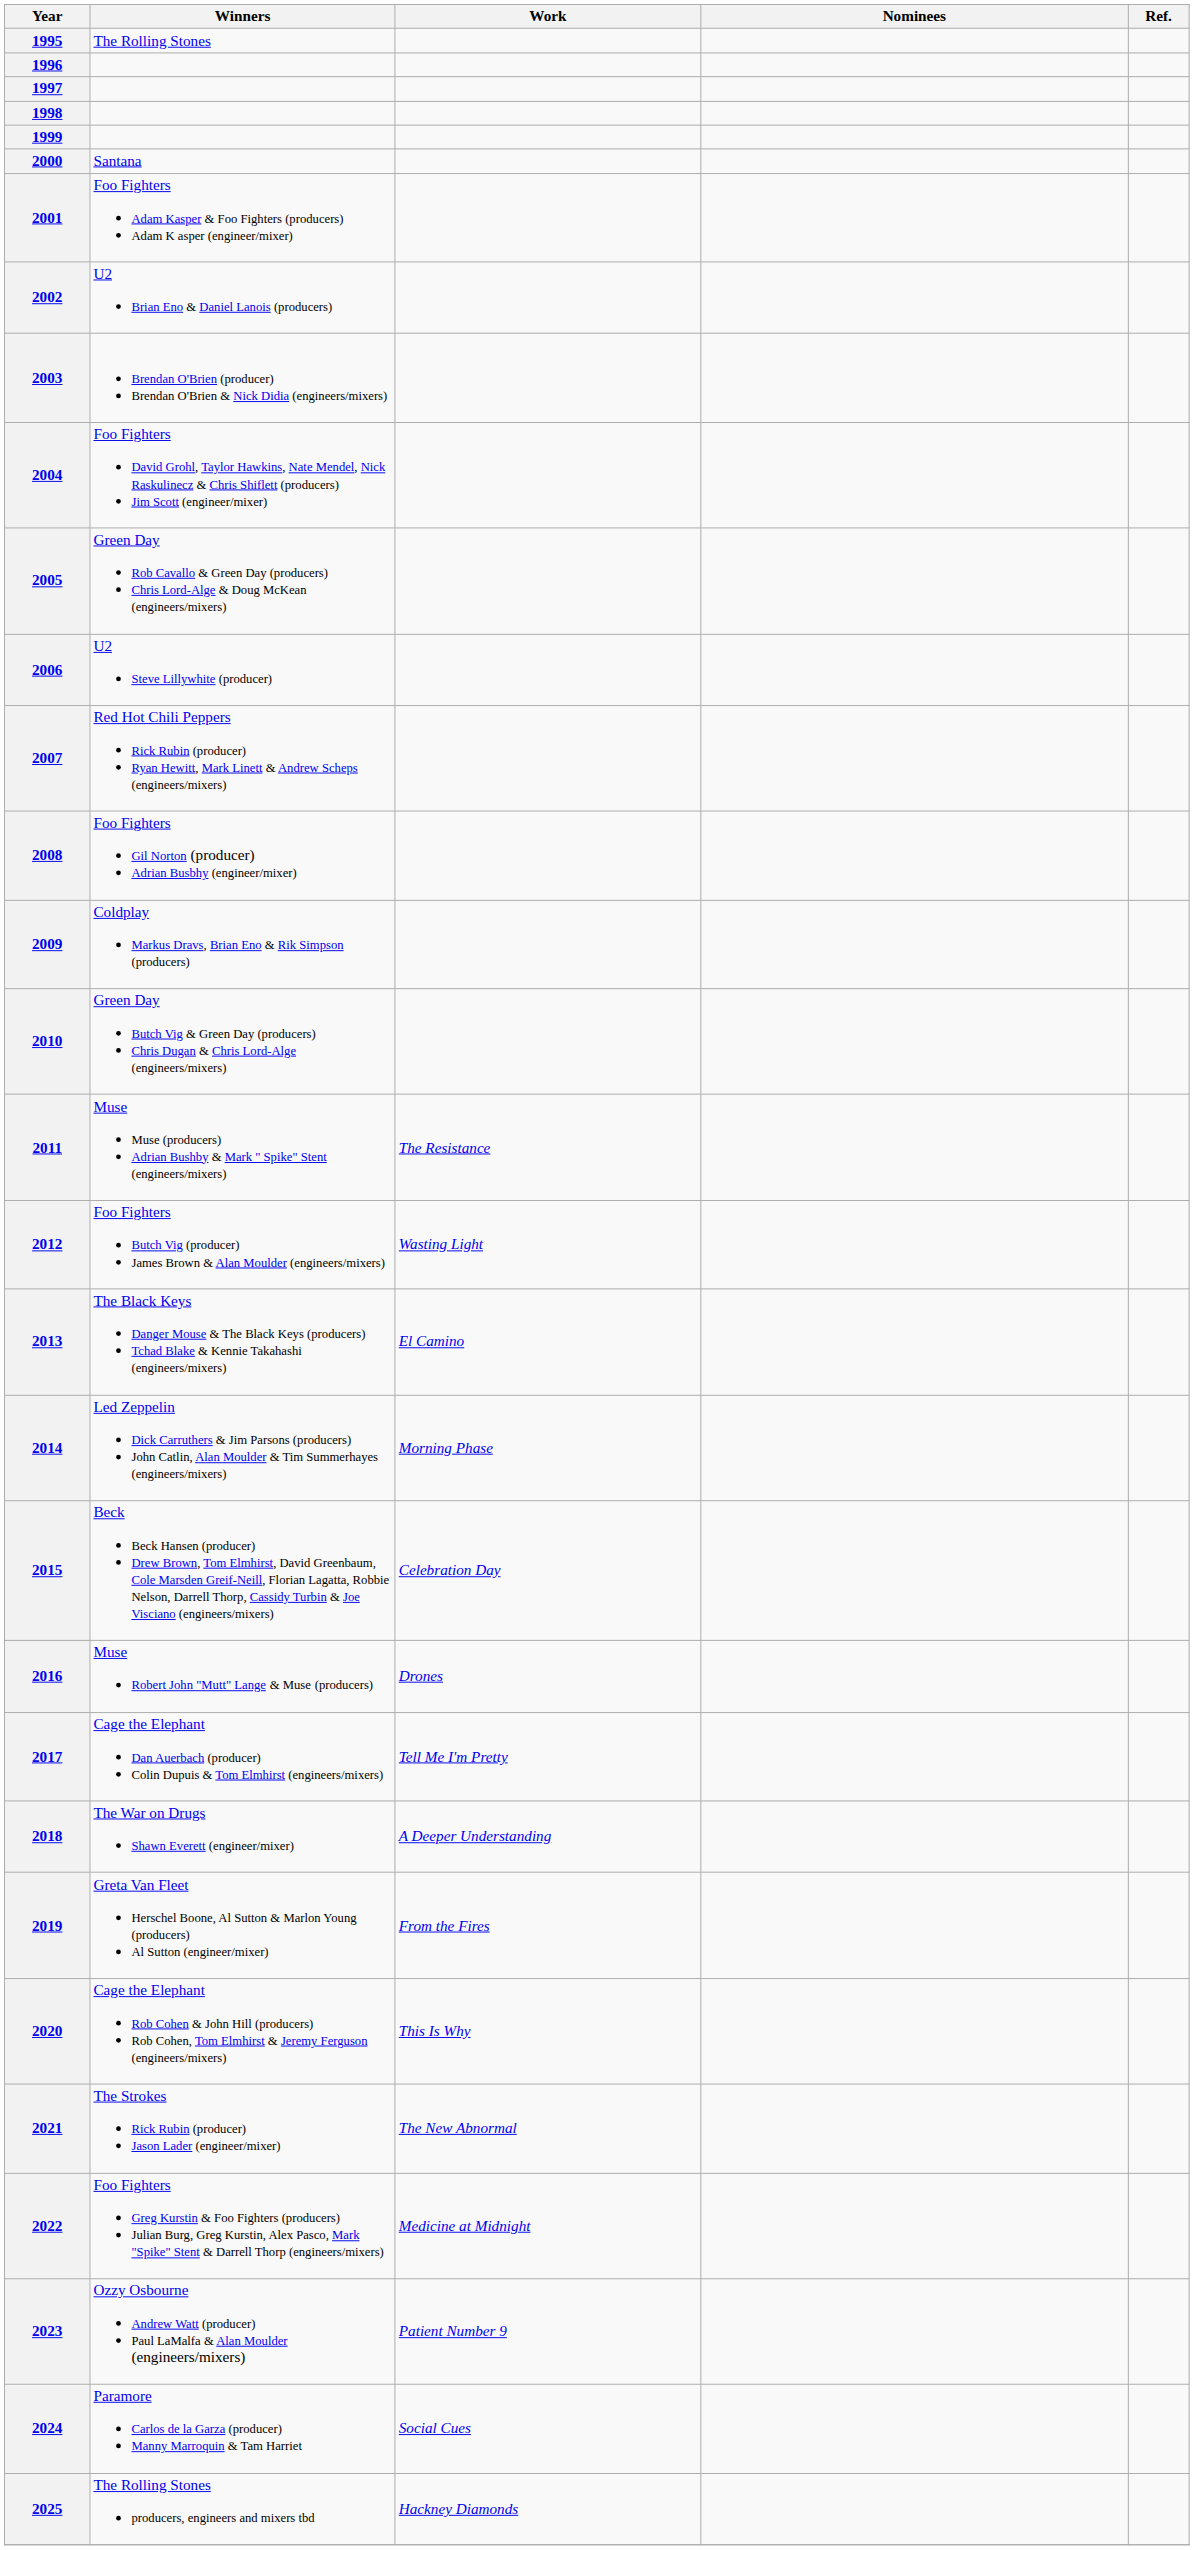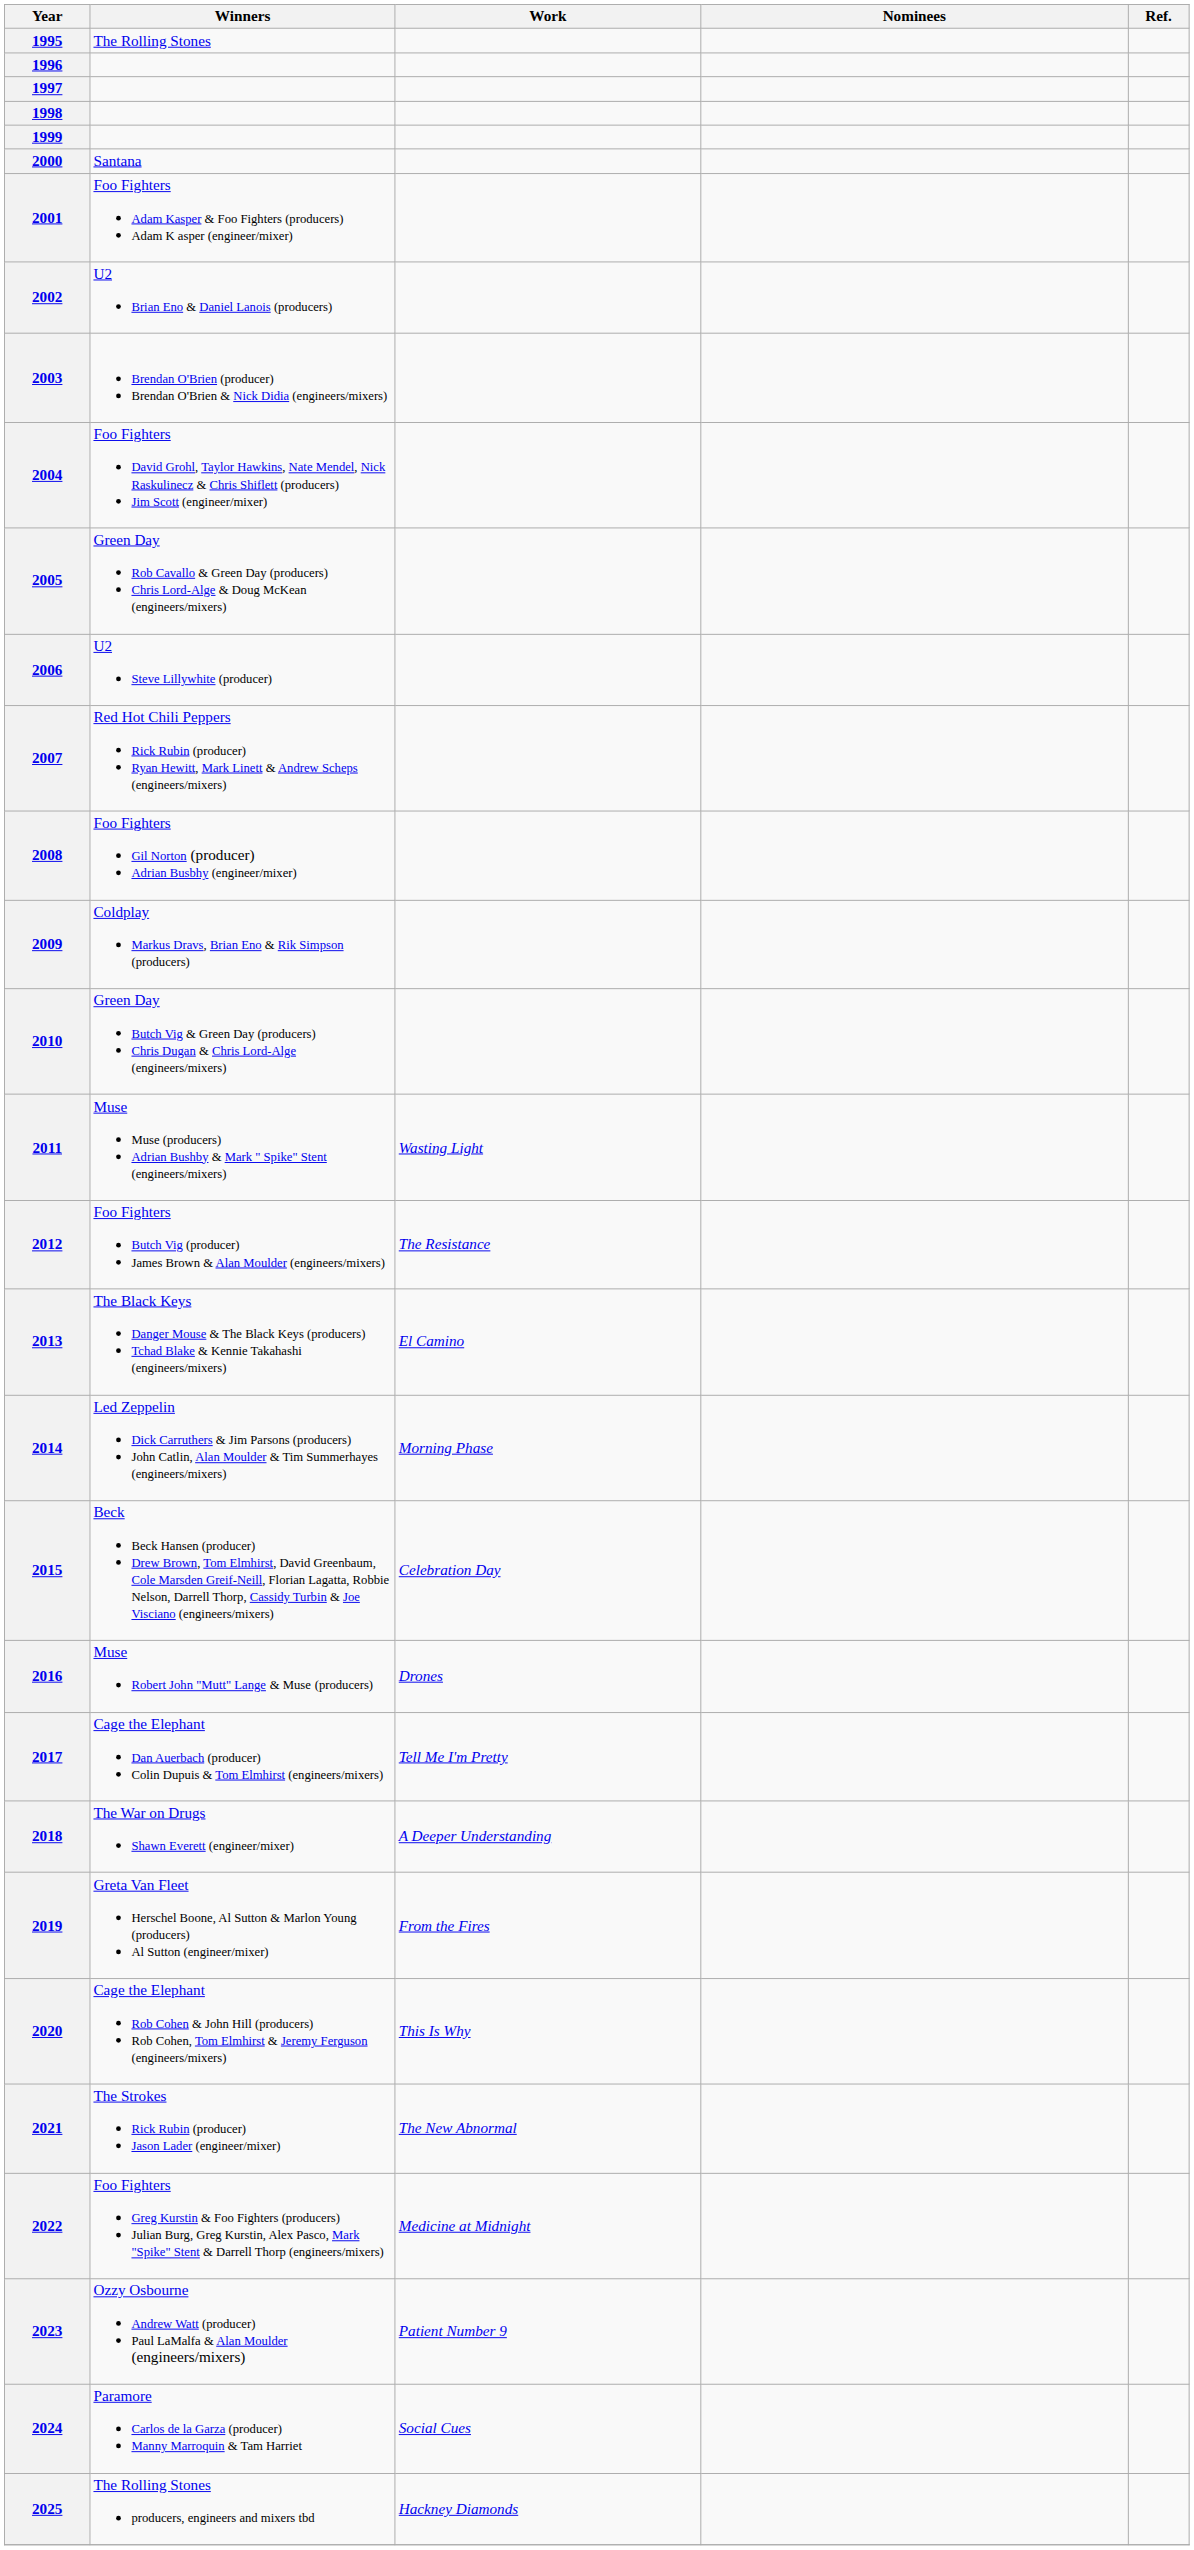(445, 1147) The Resistance -> (441, 1147) Wasting Light
(441, 1244) Wasting Light -> (445, 1244) The Resistance
